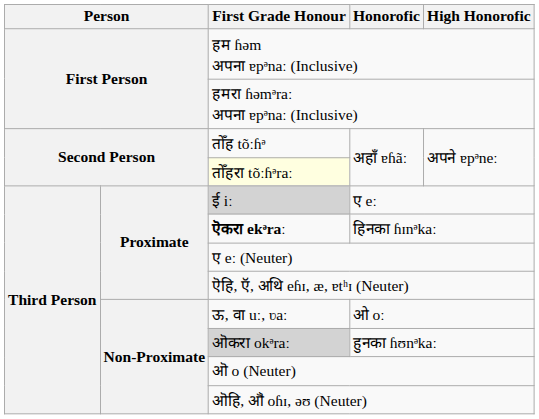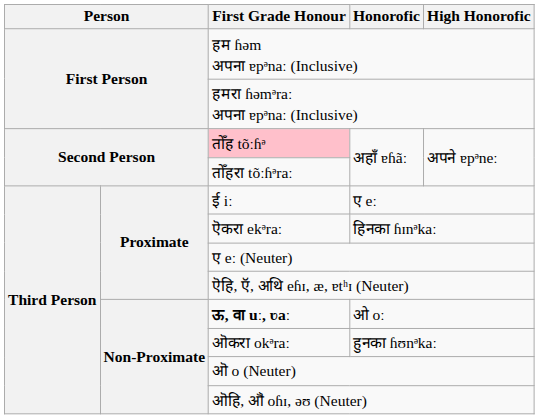(239, 143) no background -> (239, 143) pink background
(252, 172) lightyellow background -> (252, 172) no background
(222, 200) lightgrey background -> (222, 200) no background
(249, 229) bold -> (247, 229) normal
(250, 314) normal -> (251, 314) bold
(251, 343) lightgrey background -> (251, 343) no background
